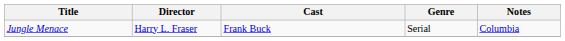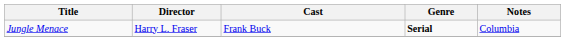(419, 28) normal -> (420, 28) bold
